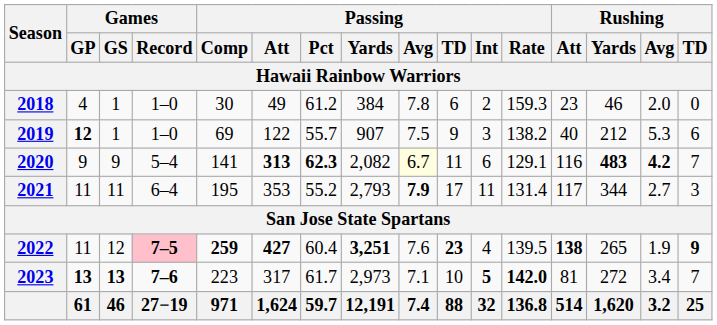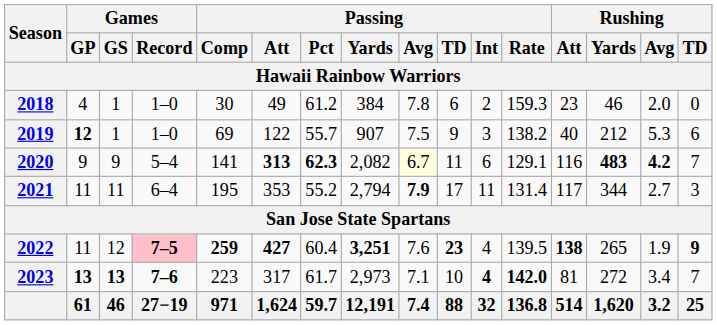(370, 190) 2,793 -> (370, 190) 2,794
(487, 276) 5 -> (487, 276) 4
